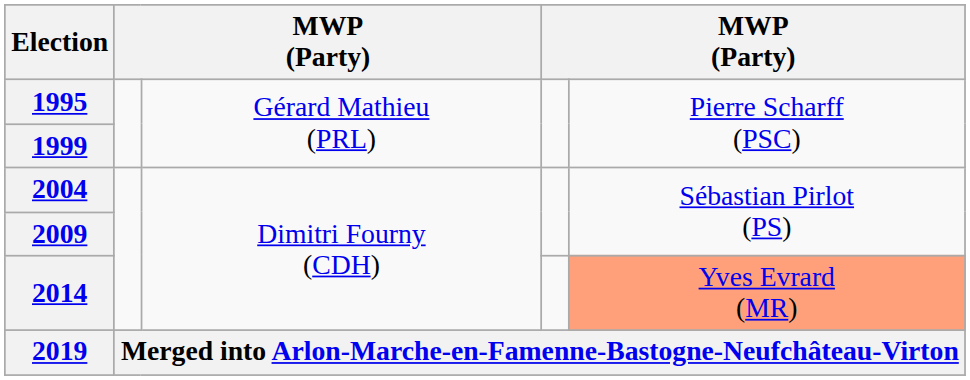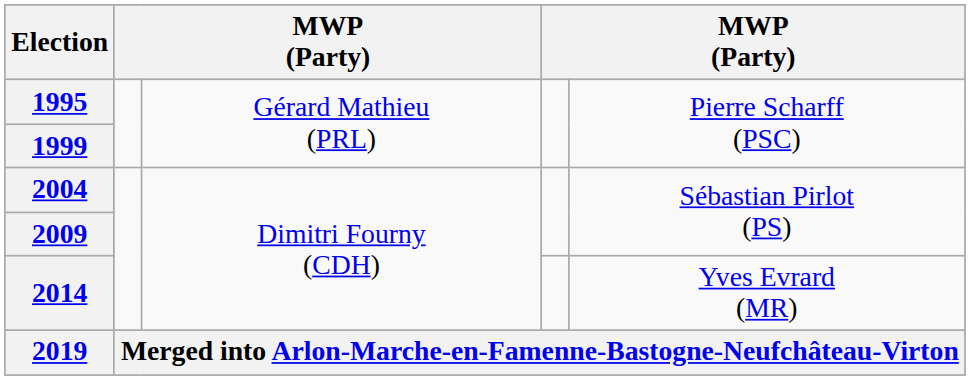(767, 292) lightsalmon background -> (767, 292) no background
